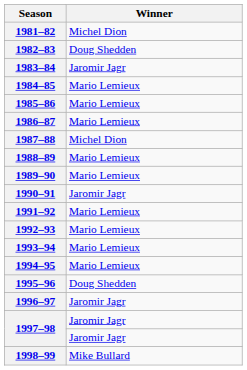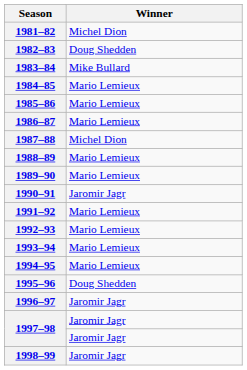(97, 67) Jaromir Jagr -> (99, 67) Mike Bullard
(99, 355) Mike Bullard -> (97, 355) Jaromir Jagr
